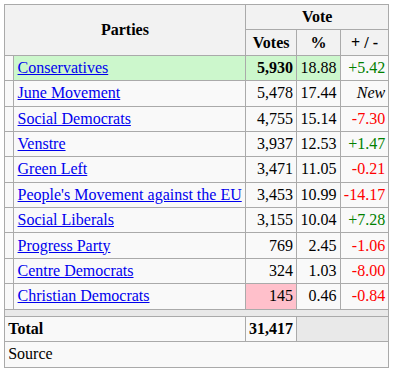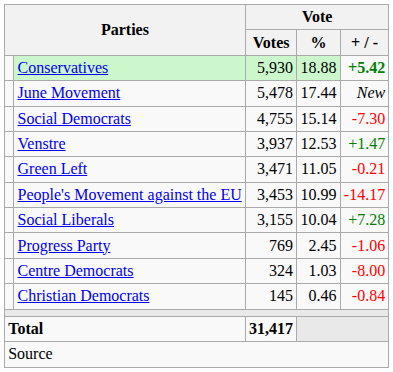(275, 67) bold -> (275, 67) normal
(367, 67) normal -> (367, 67) bold
(281, 296) pink background -> (281, 296) no background
